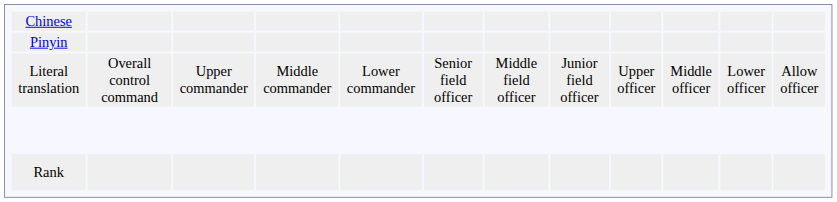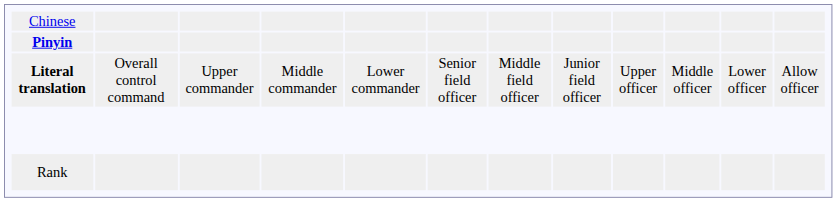(49, 42) normal -> (52, 42) bold
(49, 80) normal -> (52, 80) bold
